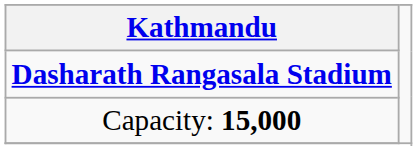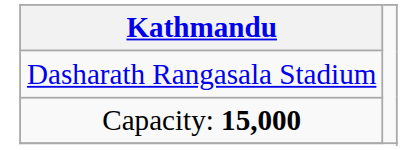(202, 73) bold -> (202, 73) normal
